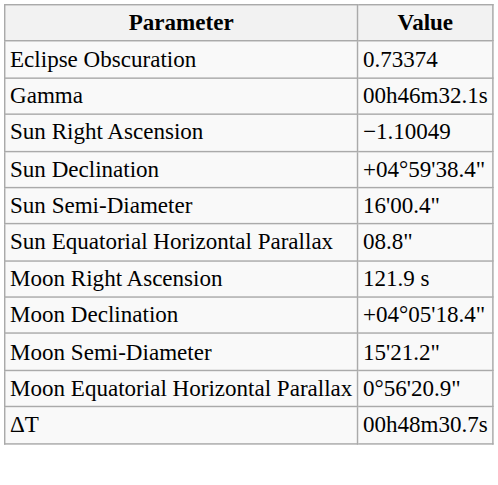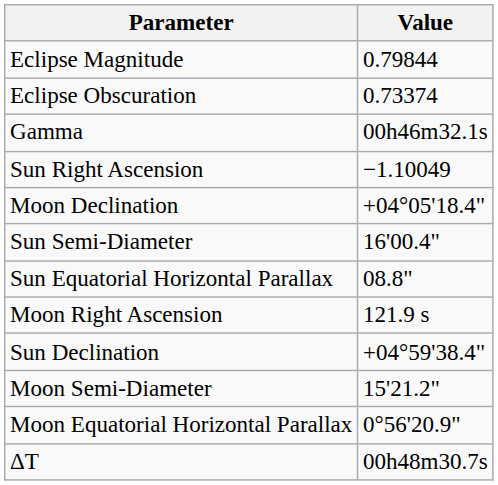+ row: (97, 59)
rows swapped: (85, 168) <-> (94, 315)
